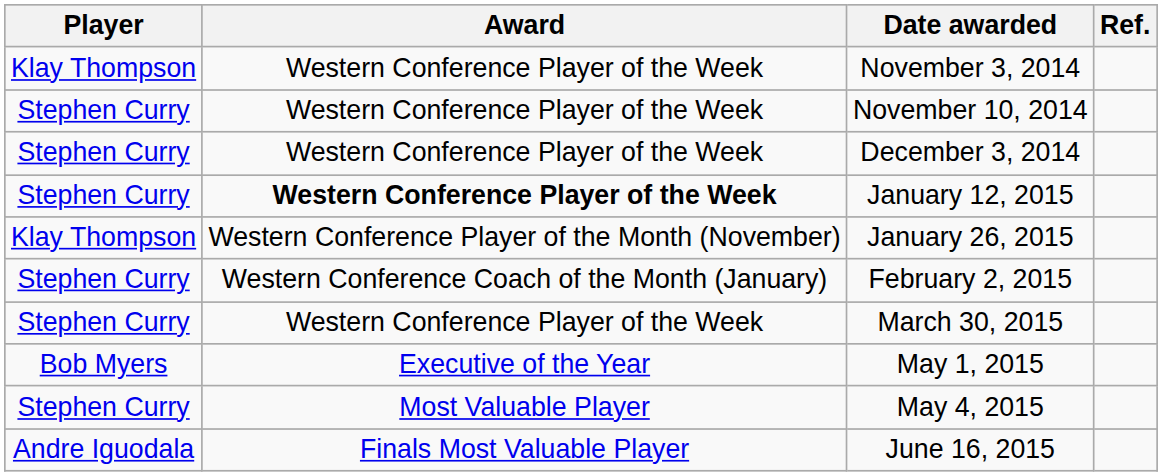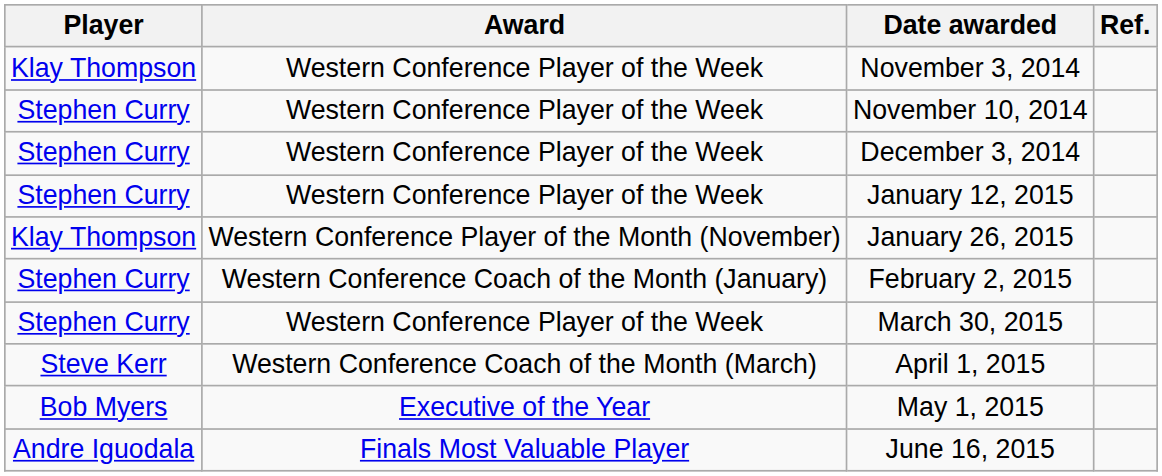(525, 195) bold -> (525, 195) normal
+ row: (970, 364)
- row: (970, 407)
